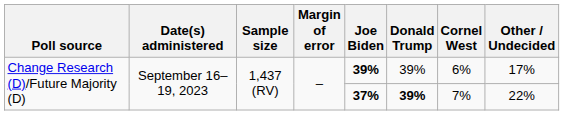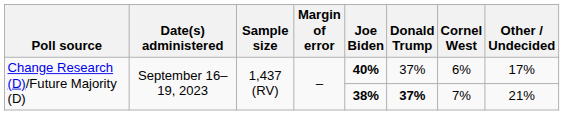(366, 70) 39% -> (366, 70) 40%
(412, 70) 39% -> (412, 70) 37%
(366, 96) 37% -> (366, 96) 38%
(412, 96) 39% -> (412, 96) 37%
(522, 96) 22% -> (522, 96) 21%
